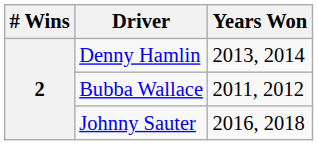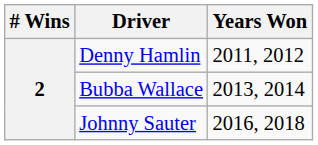(259, 55) 2013, 2014 -> (258, 55) 2011, 2012
(258, 89) 2011, 2012 -> (259, 89) 2013, 2014
